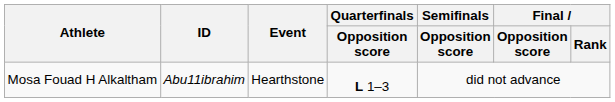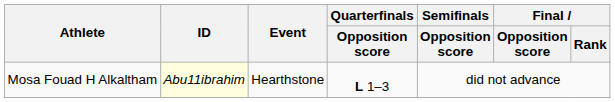(204, 80) no background -> (204, 80) lightyellow background
